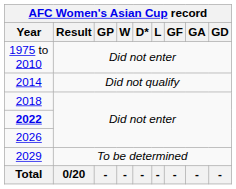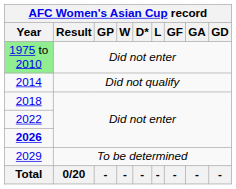(29, 57) no background -> (29, 57) lightgreen background
(29, 119) bold -> (29, 119) normal
(29, 138) normal -> (29, 138) bold
